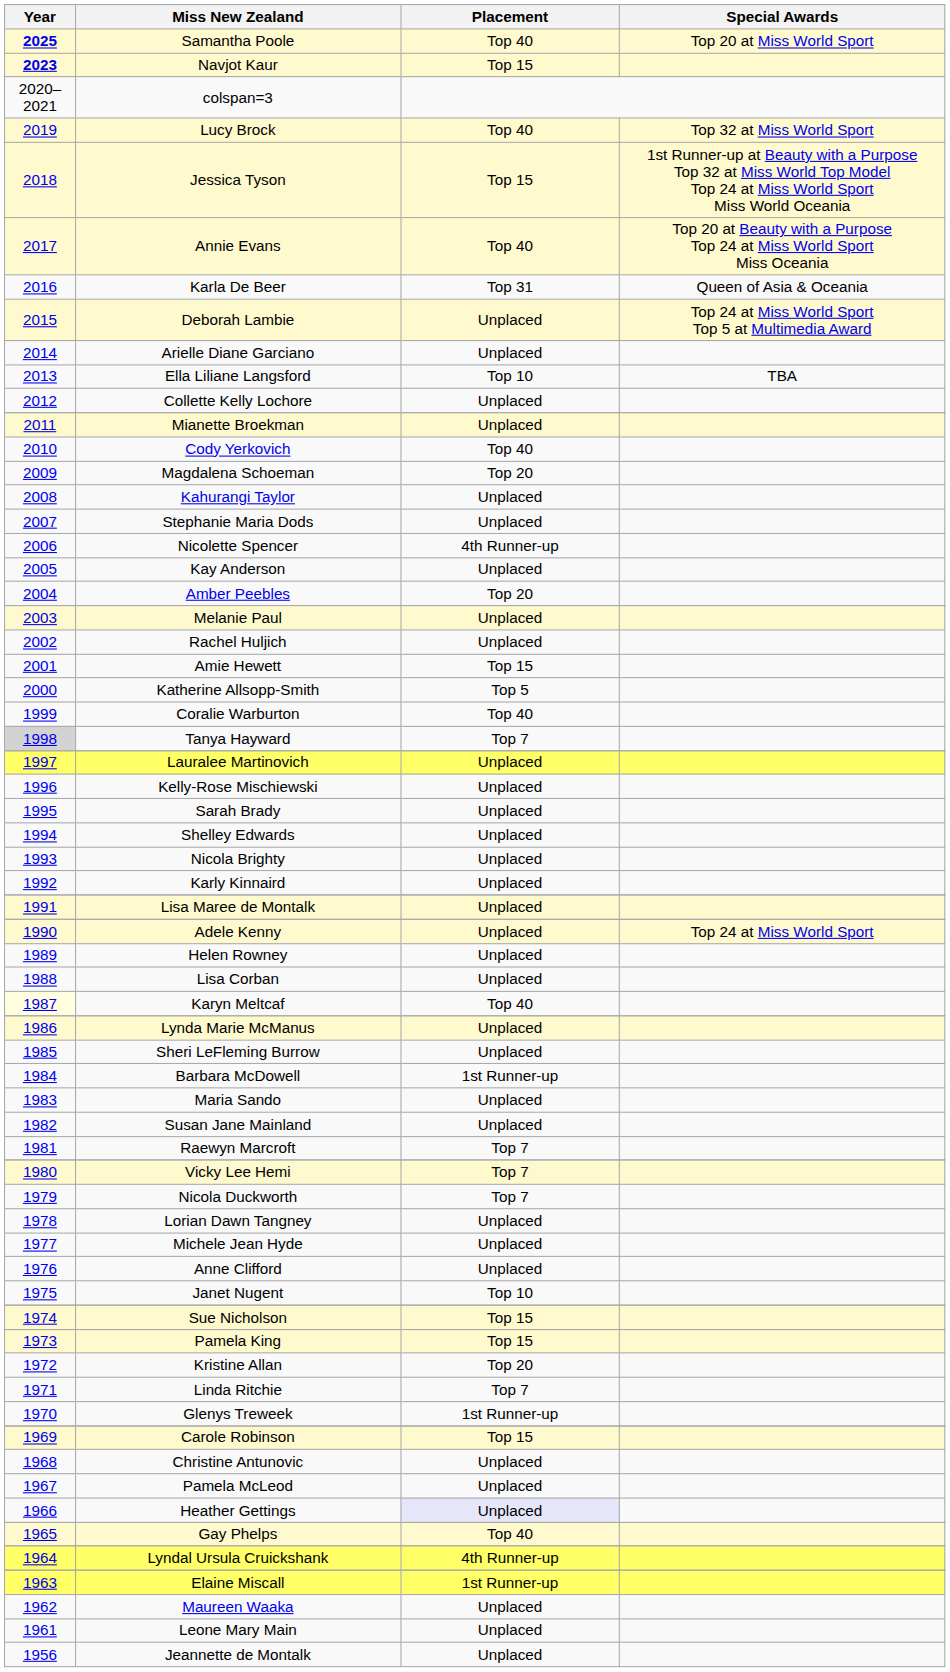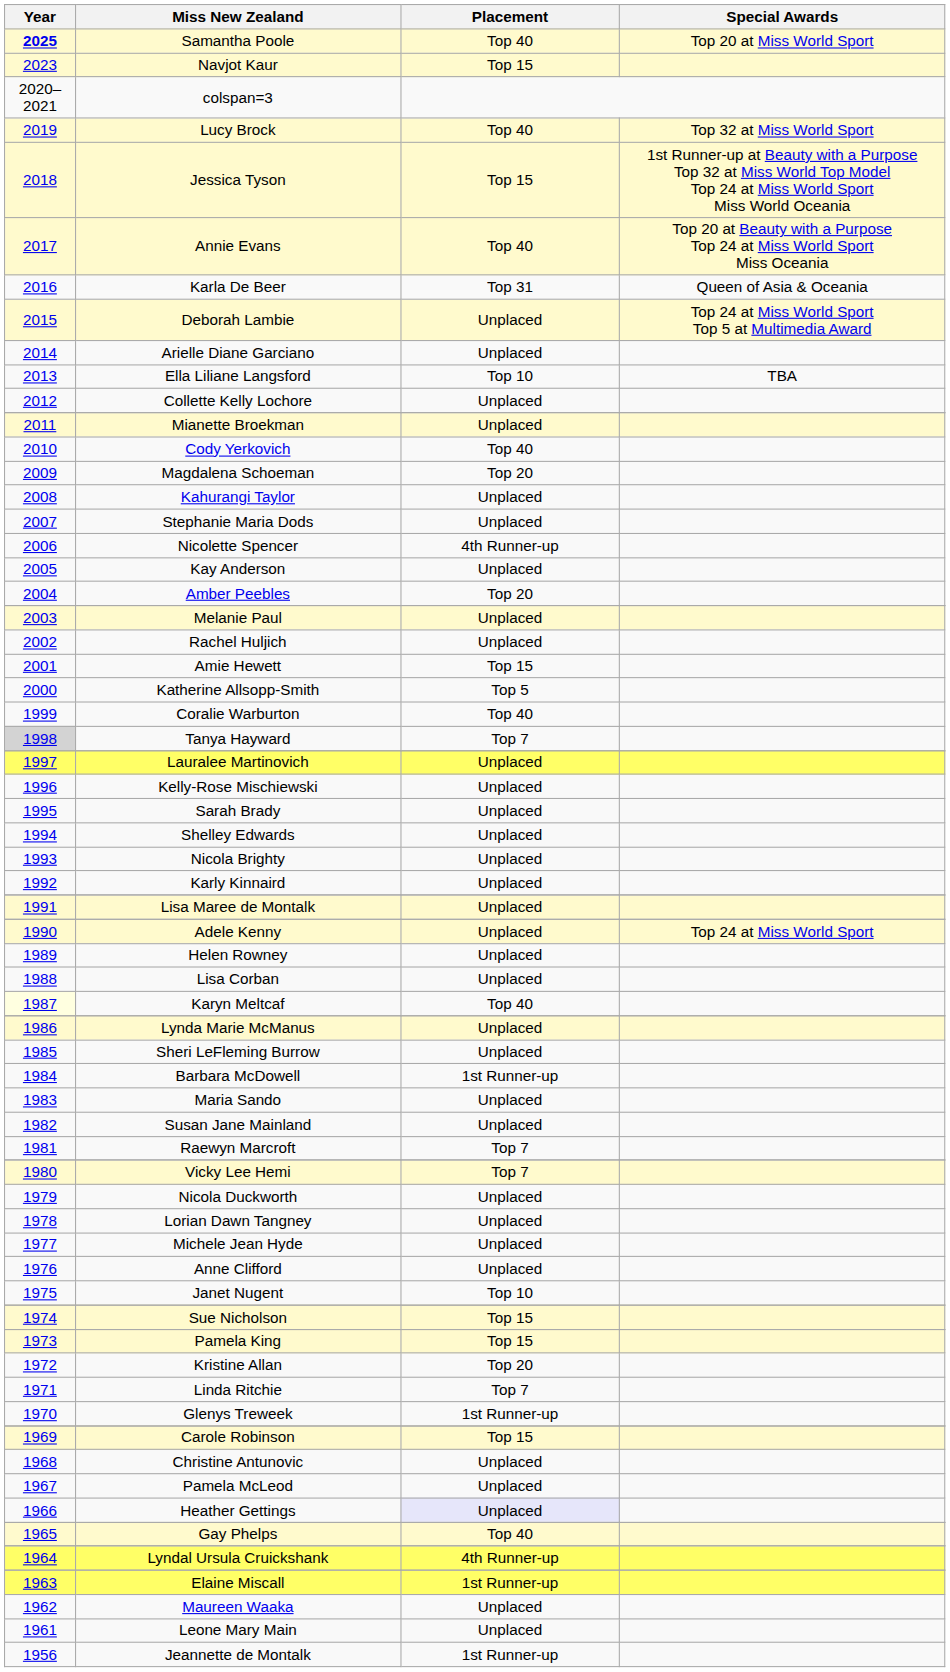(40, 65) bold -> (40, 65) normal
(510, 1197) Top 7 -> (510, 1197) Unplaced
(510, 1655) Unplaced -> (510, 1655) 1st Runner-up
